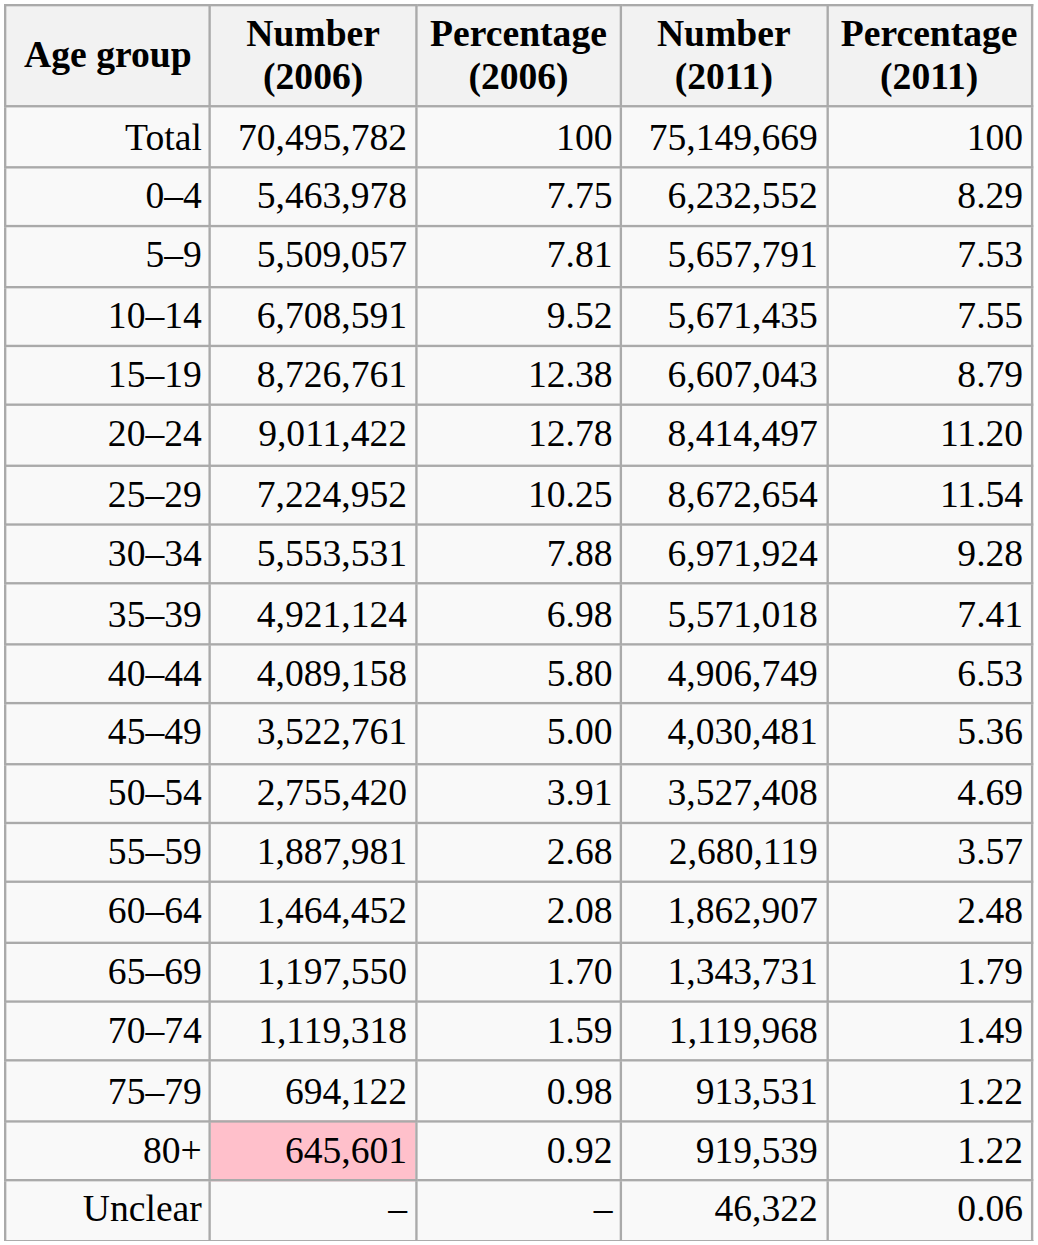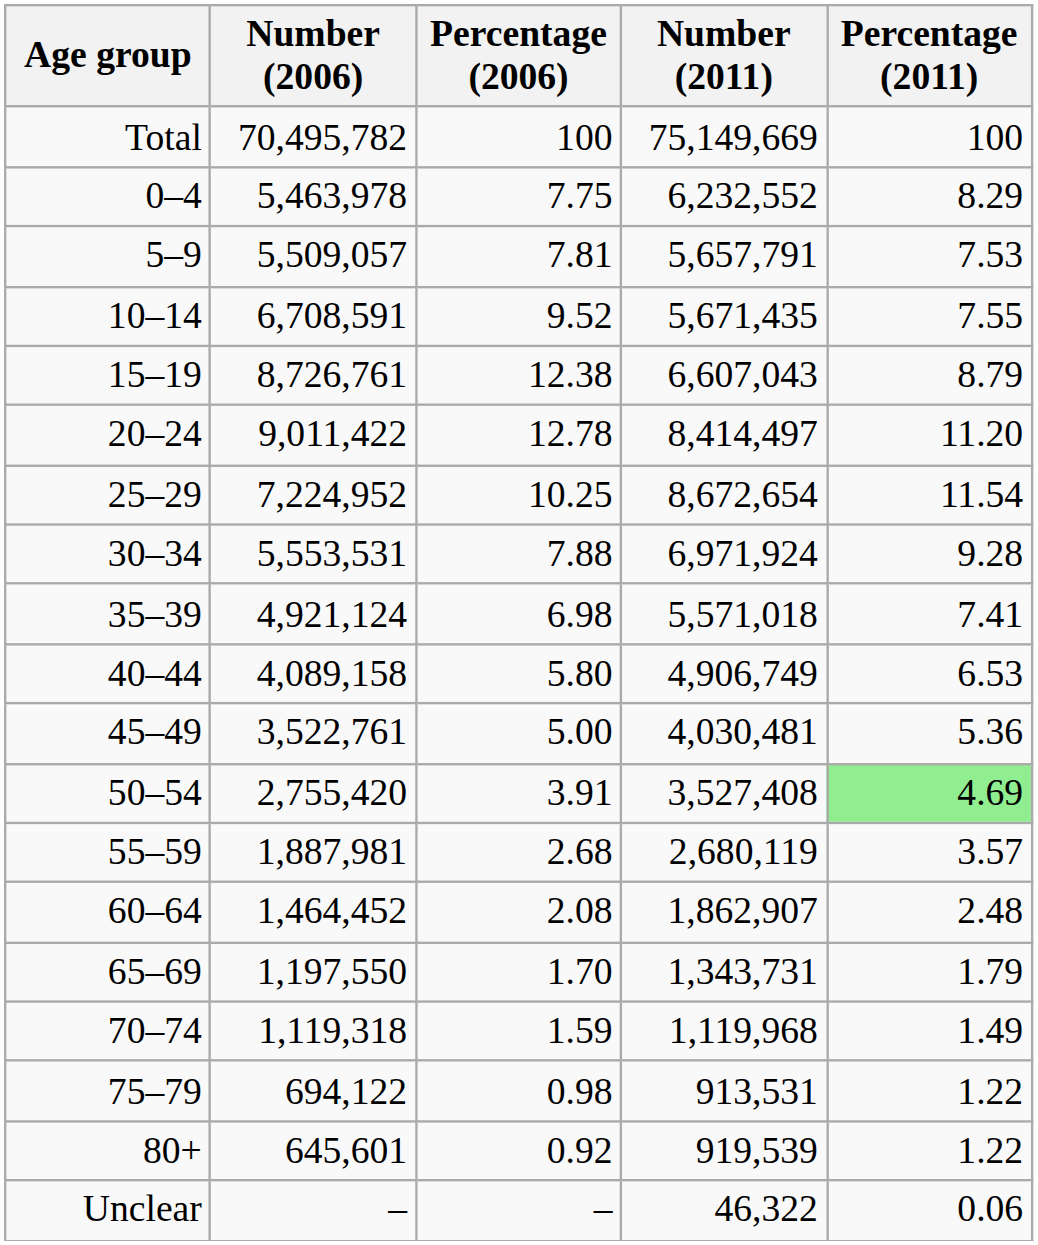(990, 792) no background -> (990, 792) lightgreen background
(346, 1149) pink background -> (346, 1149) no background
